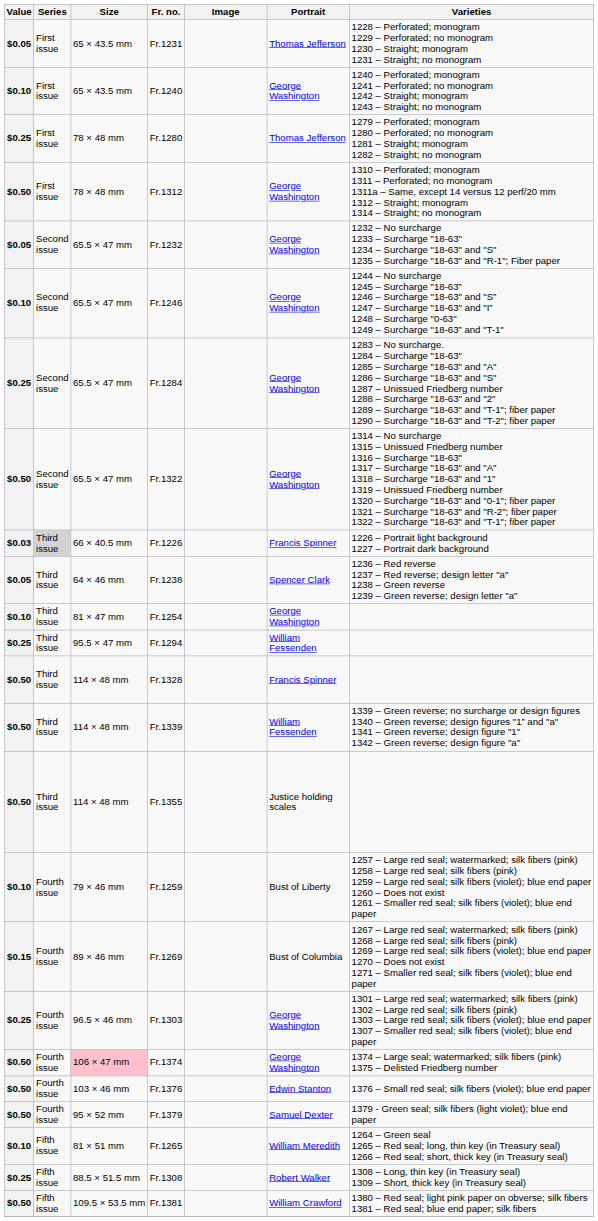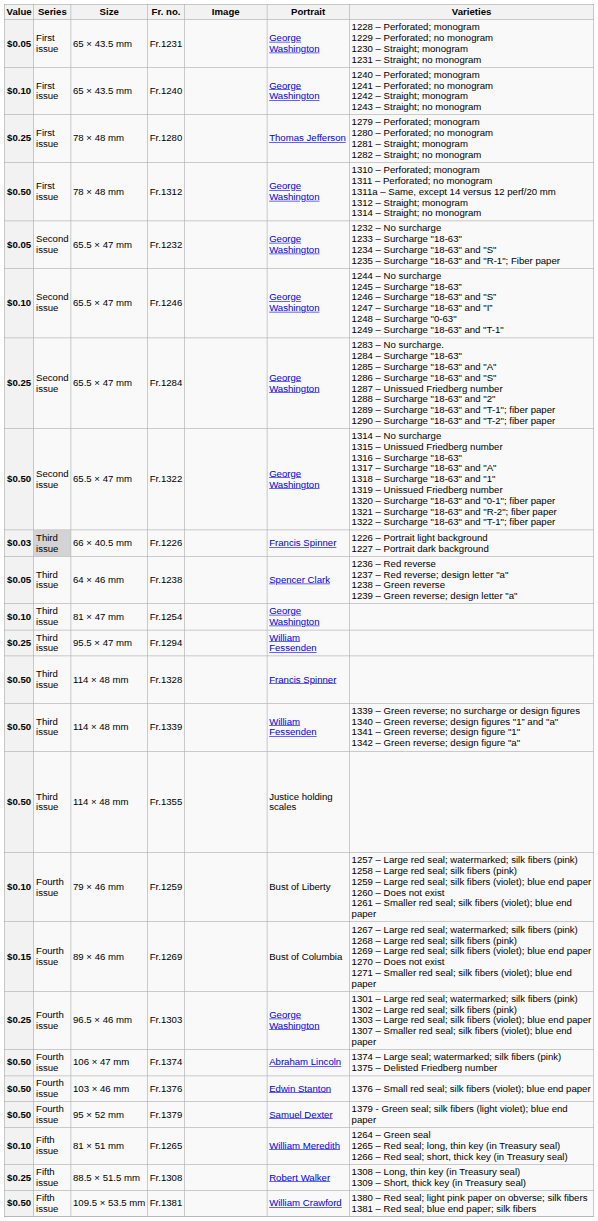(307, 43) Thomas Jefferson -> (294, 43) George Washington
(101, 1062) pink background -> (101, 1062) no background
(294, 1062) George Washington -> (305, 1062) Abraham Lincoln
